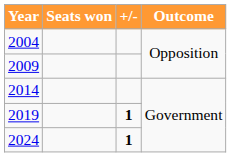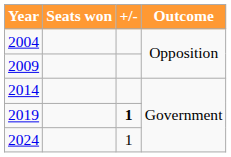(129, 139) bold -> (129, 139) normal
